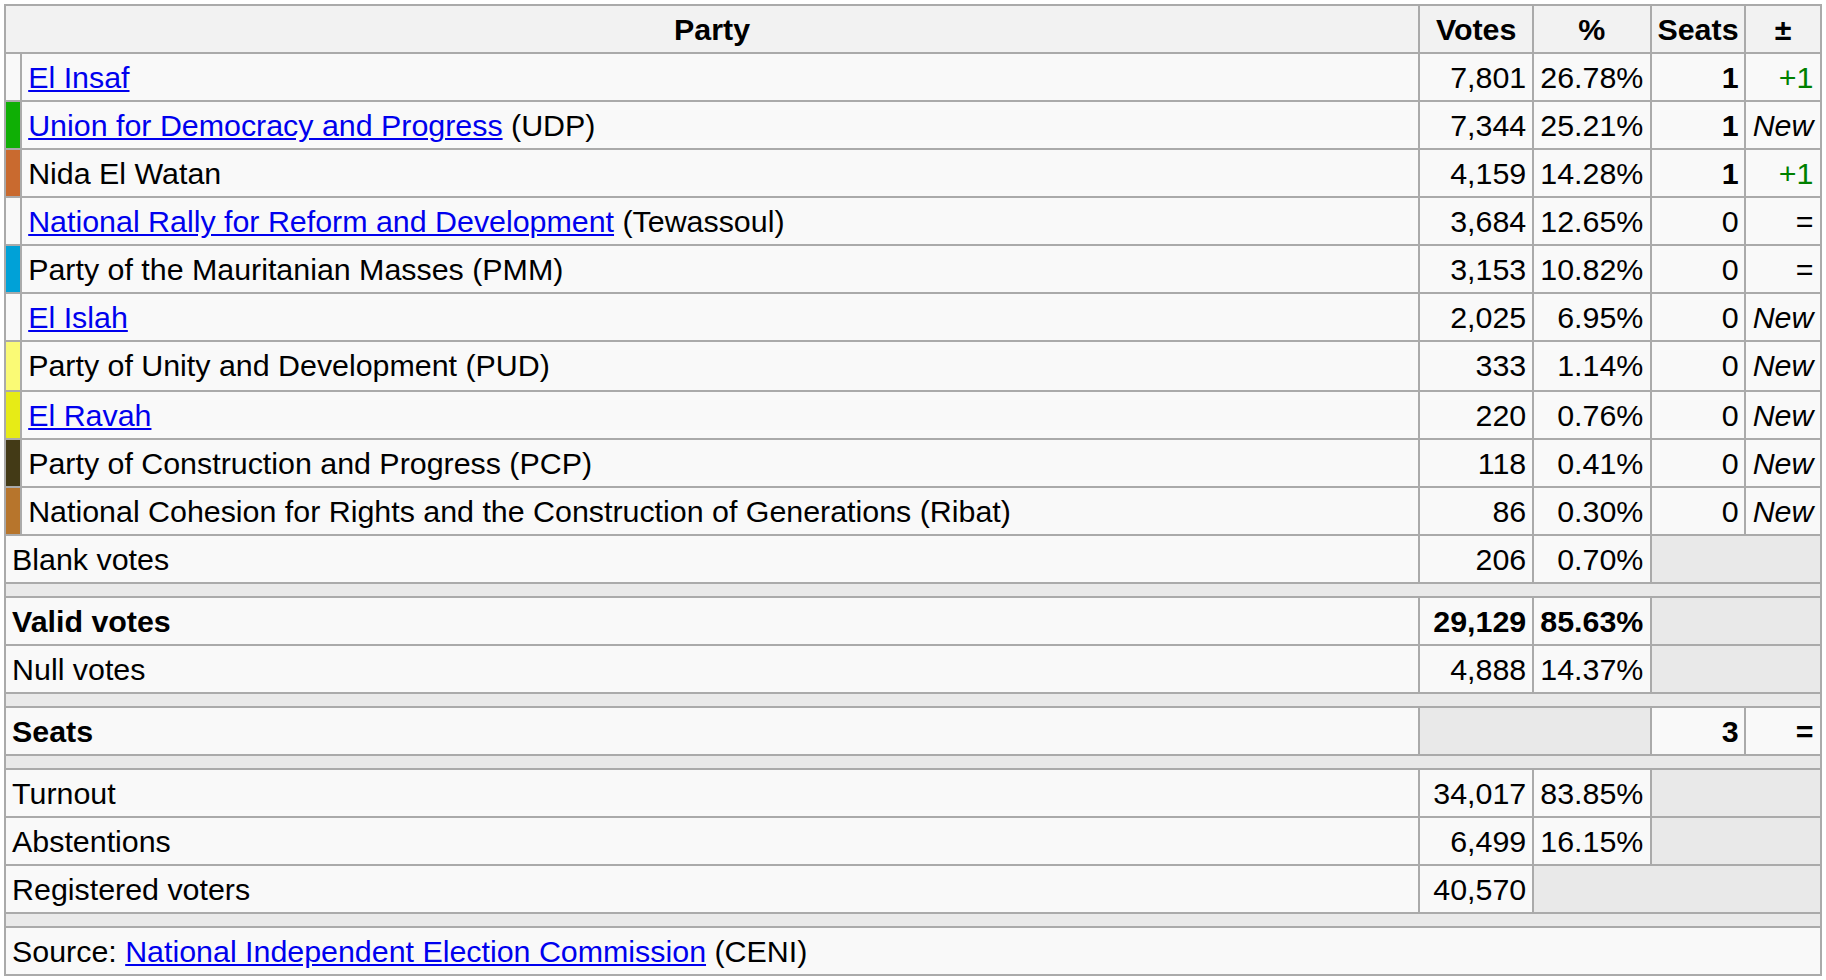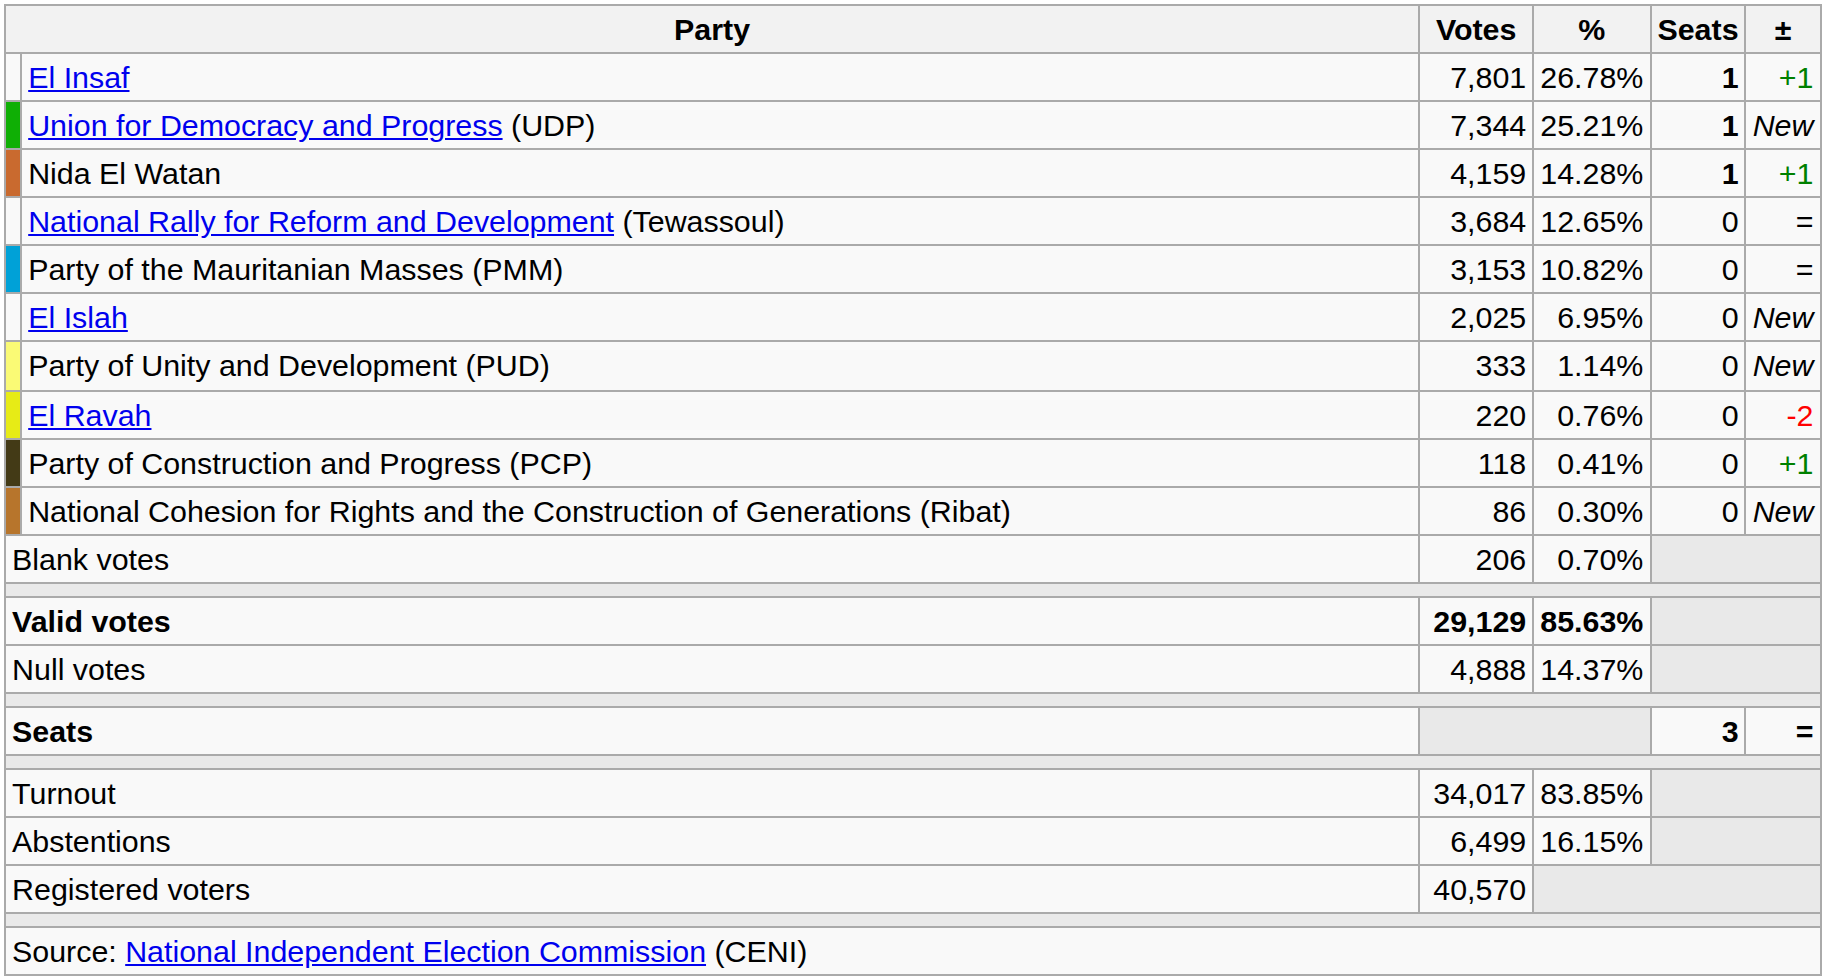(1783, 414) New -> (1800, 414) -2
(1783, 462) New -> (1796, 462) +1
